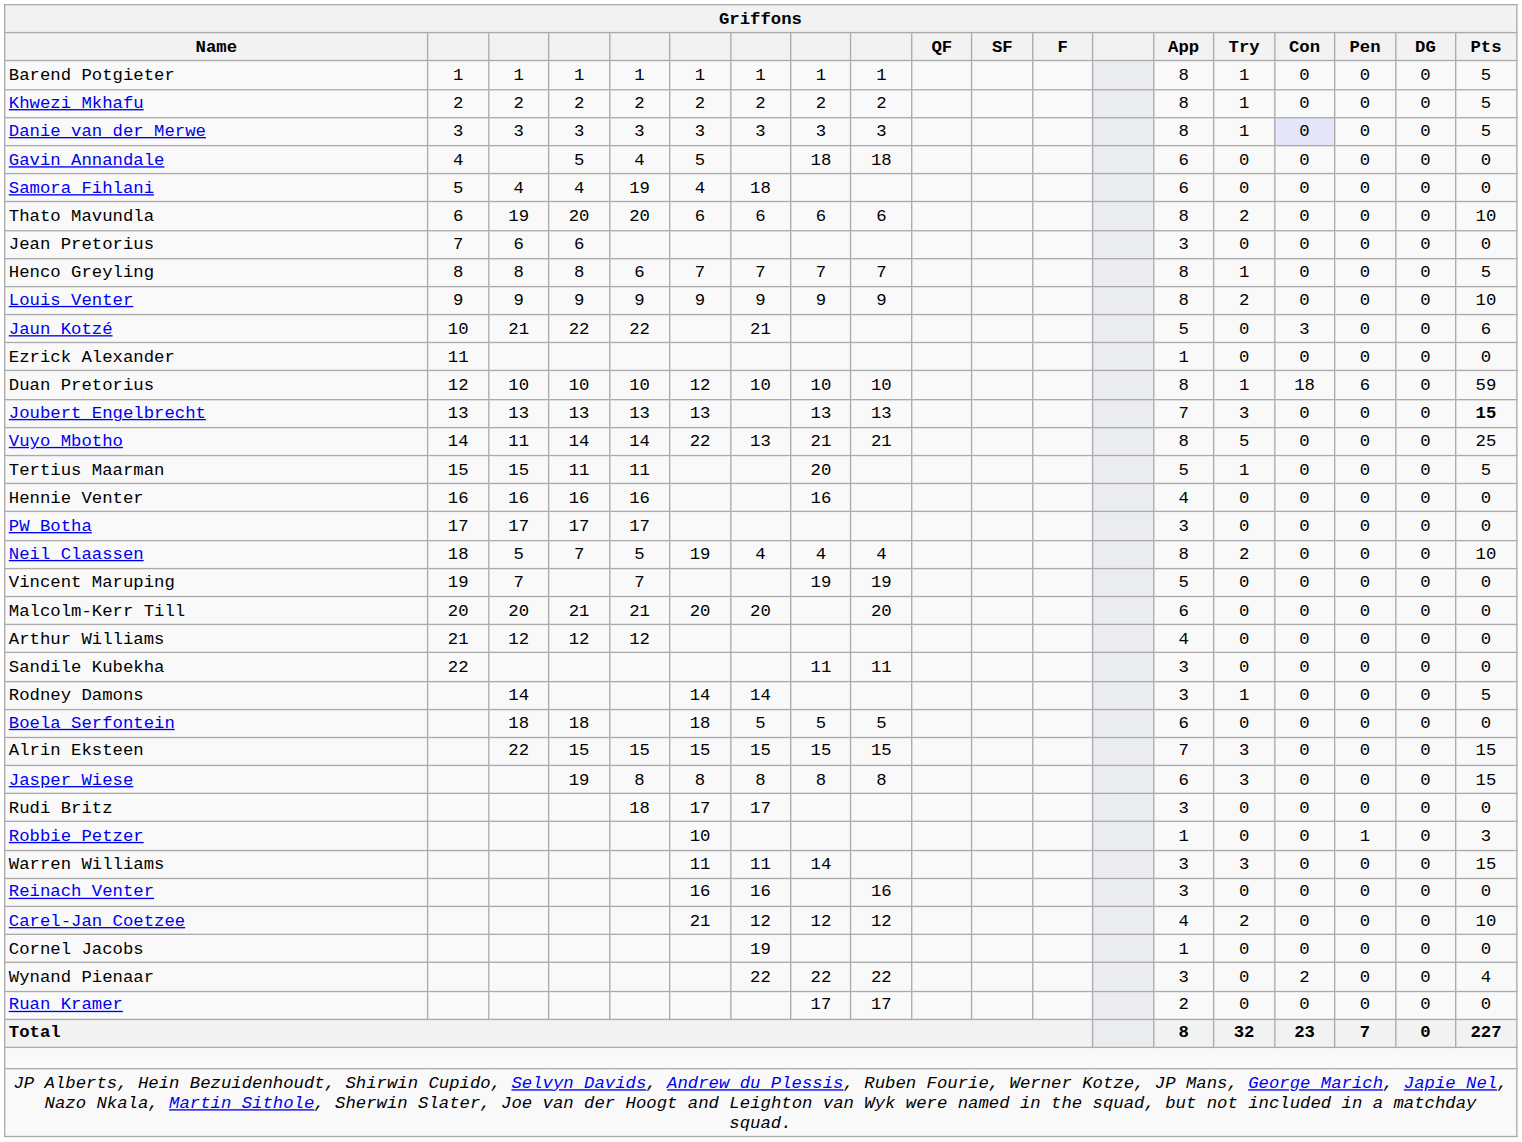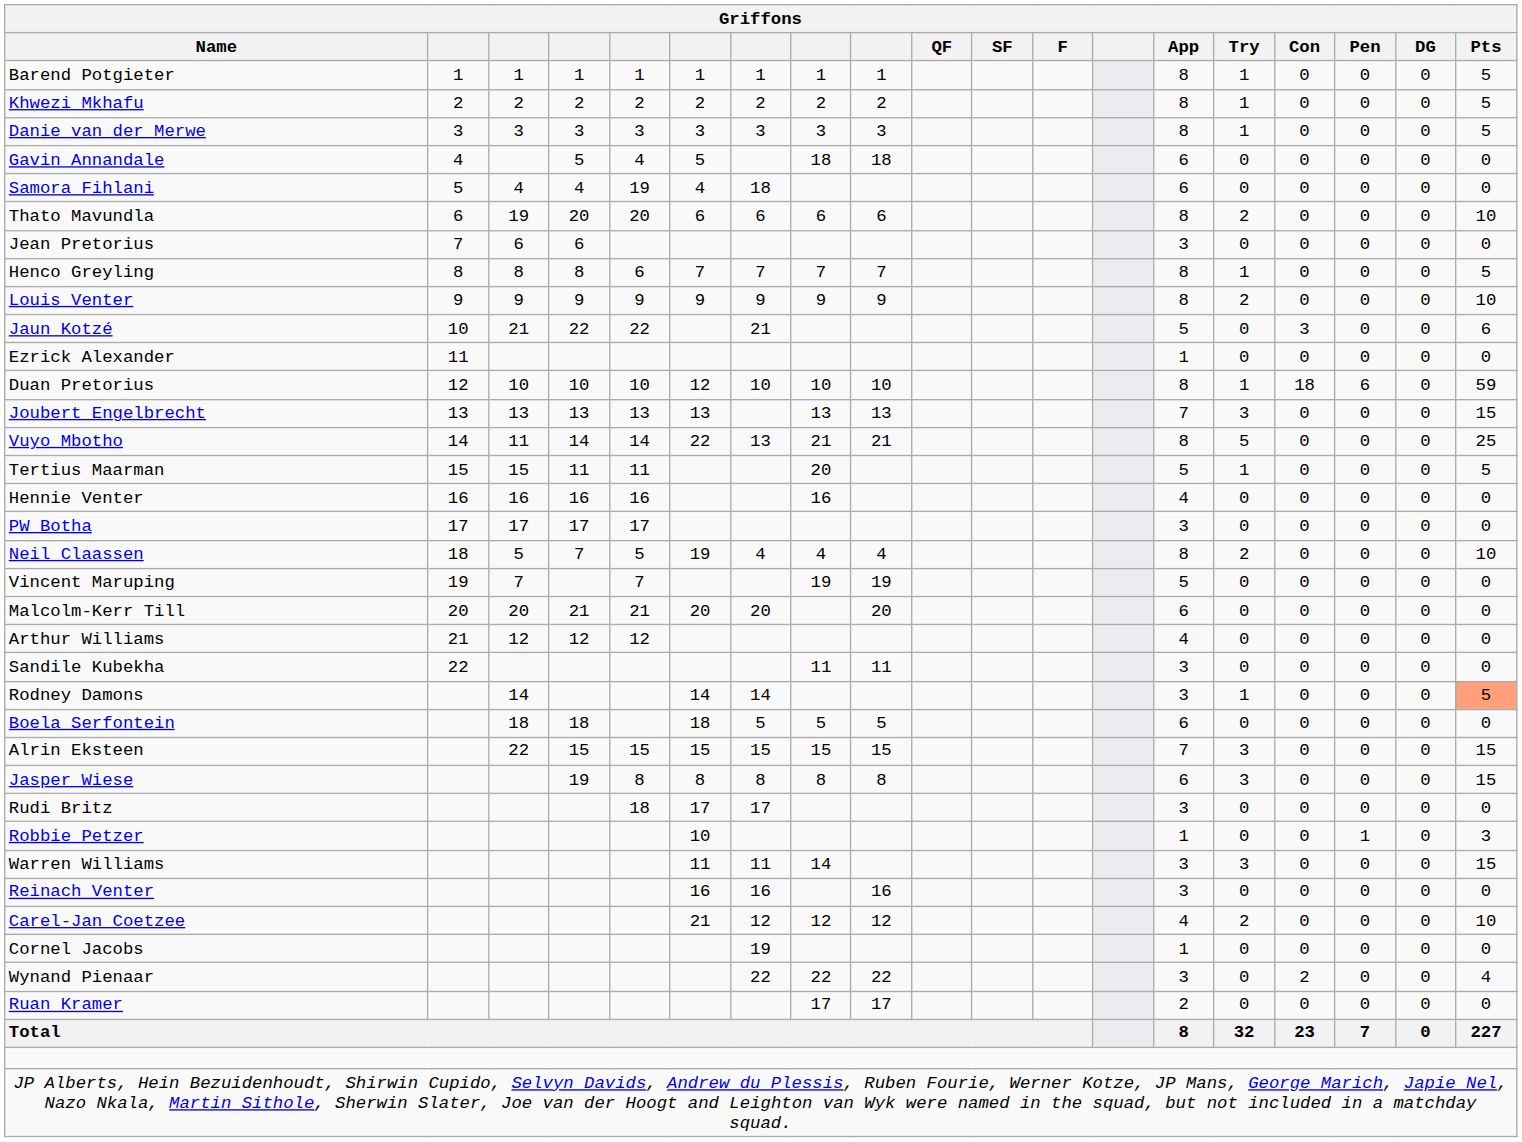(1305, 131) lavender background -> (1305, 131) no background
(1486, 413) bold -> (1486, 413) normal
(1486, 695) no background -> (1486, 695) lightsalmon background
